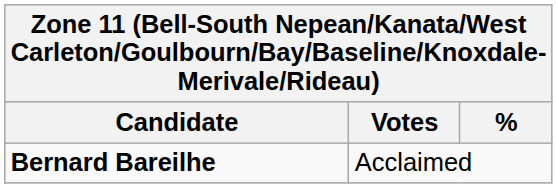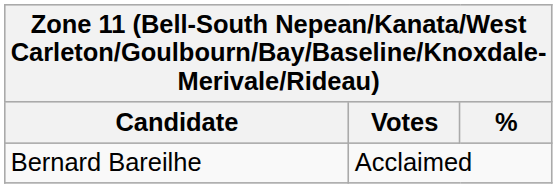(113, 162) bold -> (106, 162) normal
